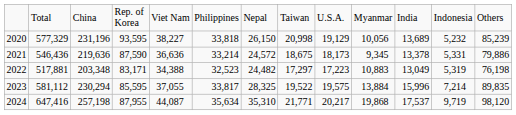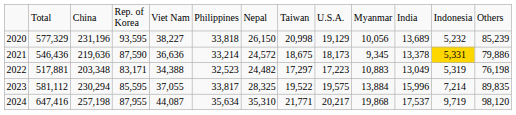(450, 54) no background -> (450, 54) gold background
